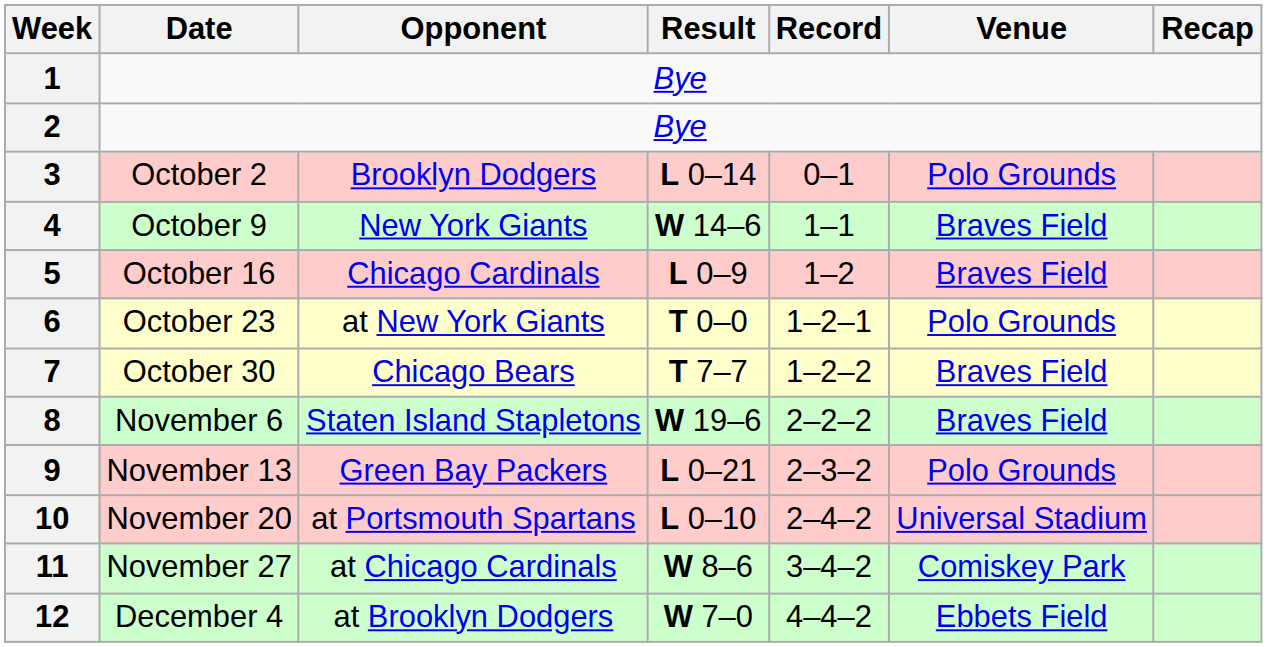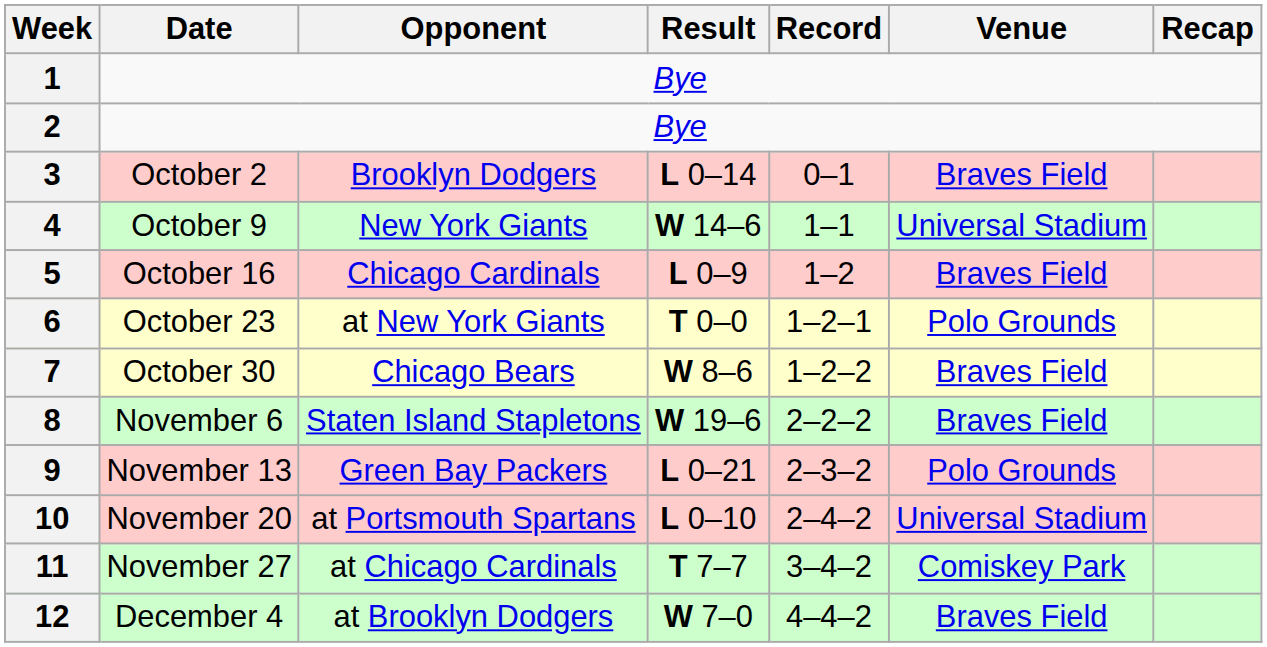(1022, 175) Polo Grounds -> (1022, 175) Braves Field
(1022, 224) Braves Field -> (1022, 224) Universal Stadium
(708, 371) T 7–7 -> (708, 371) W 8–6
(708, 567) W 8–6 -> (708, 567) T 7–7
(1022, 616) Ebbets Field -> (1022, 616) Braves Field
